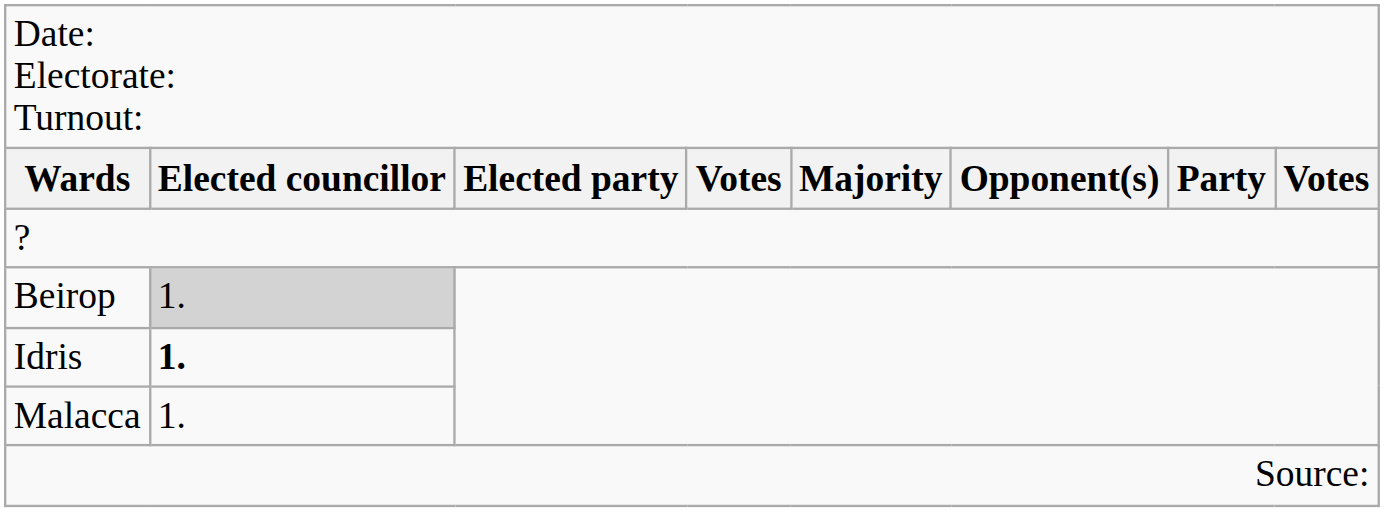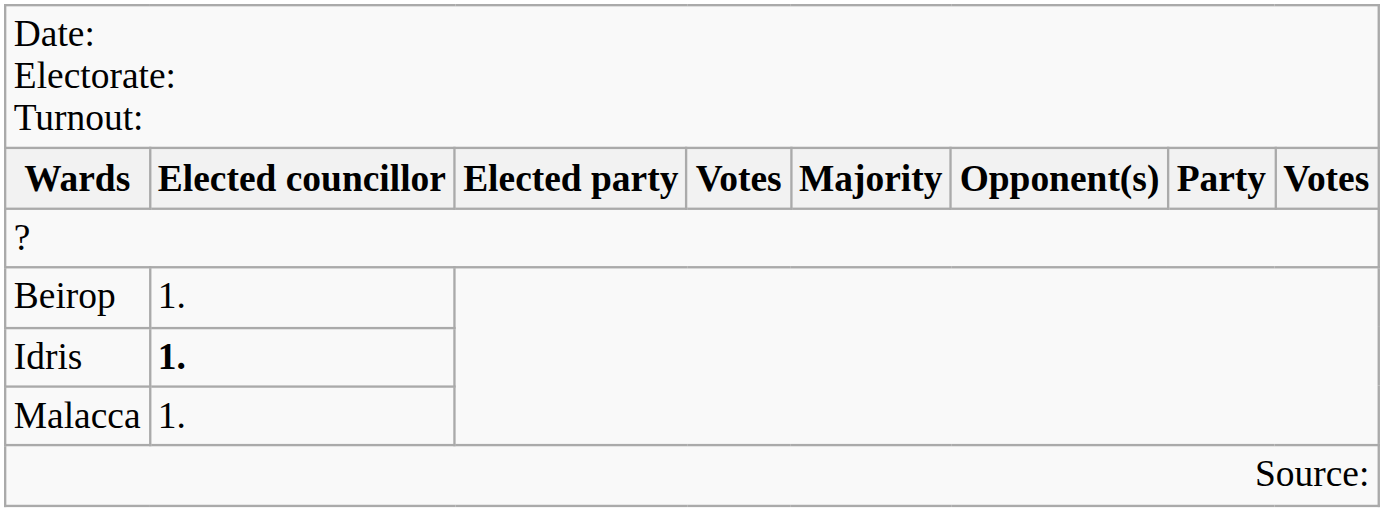(172, 296) lightgrey background -> (172, 296) no background
